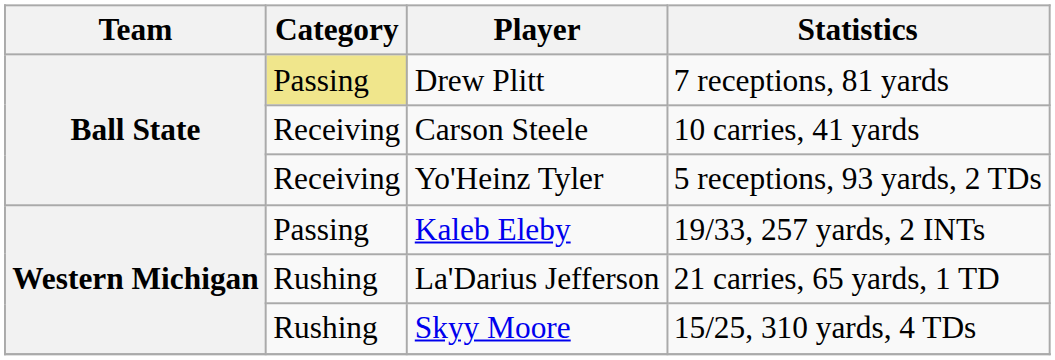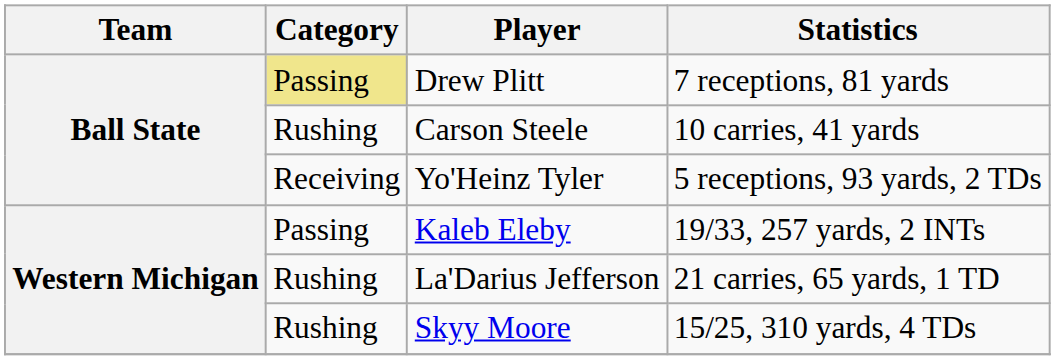(337, 129) Receiving -> (325, 129) Rushing
